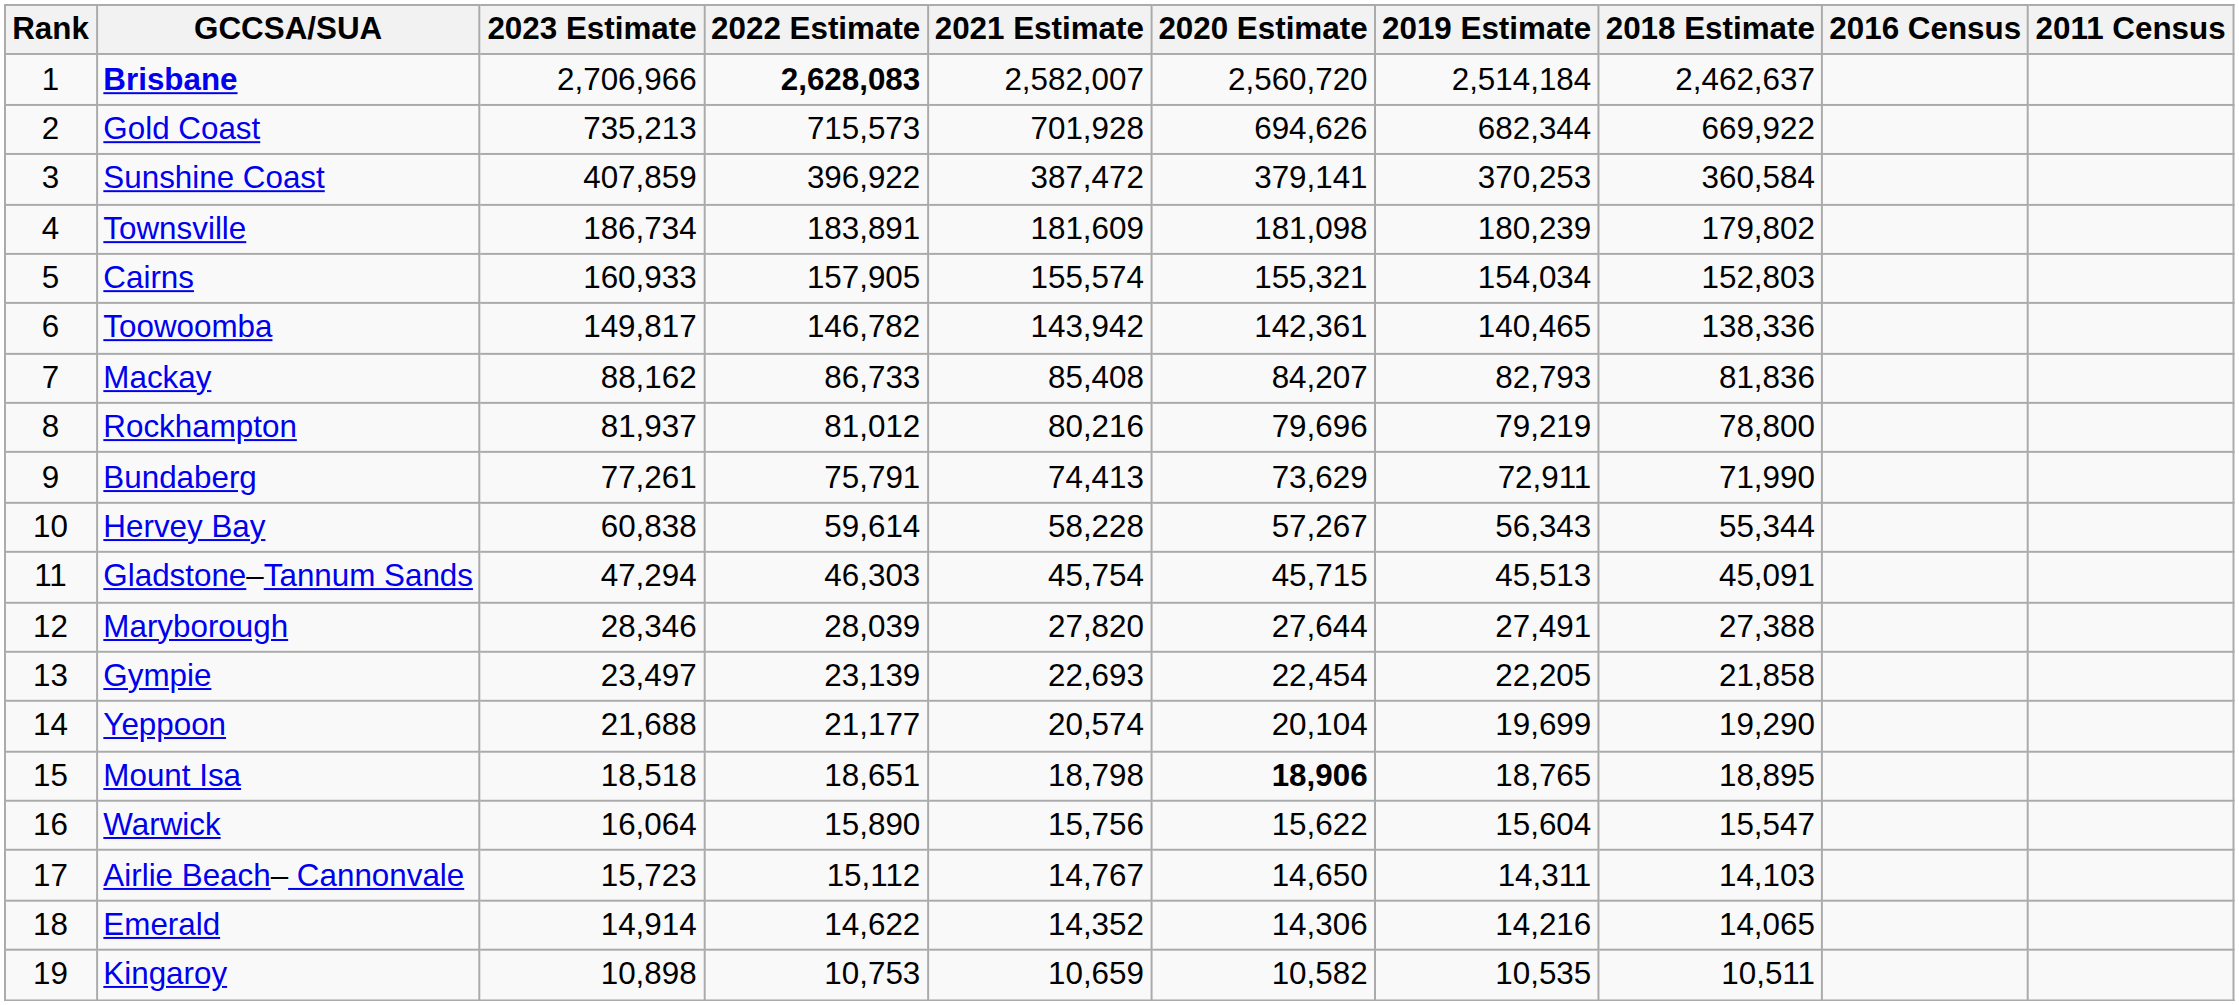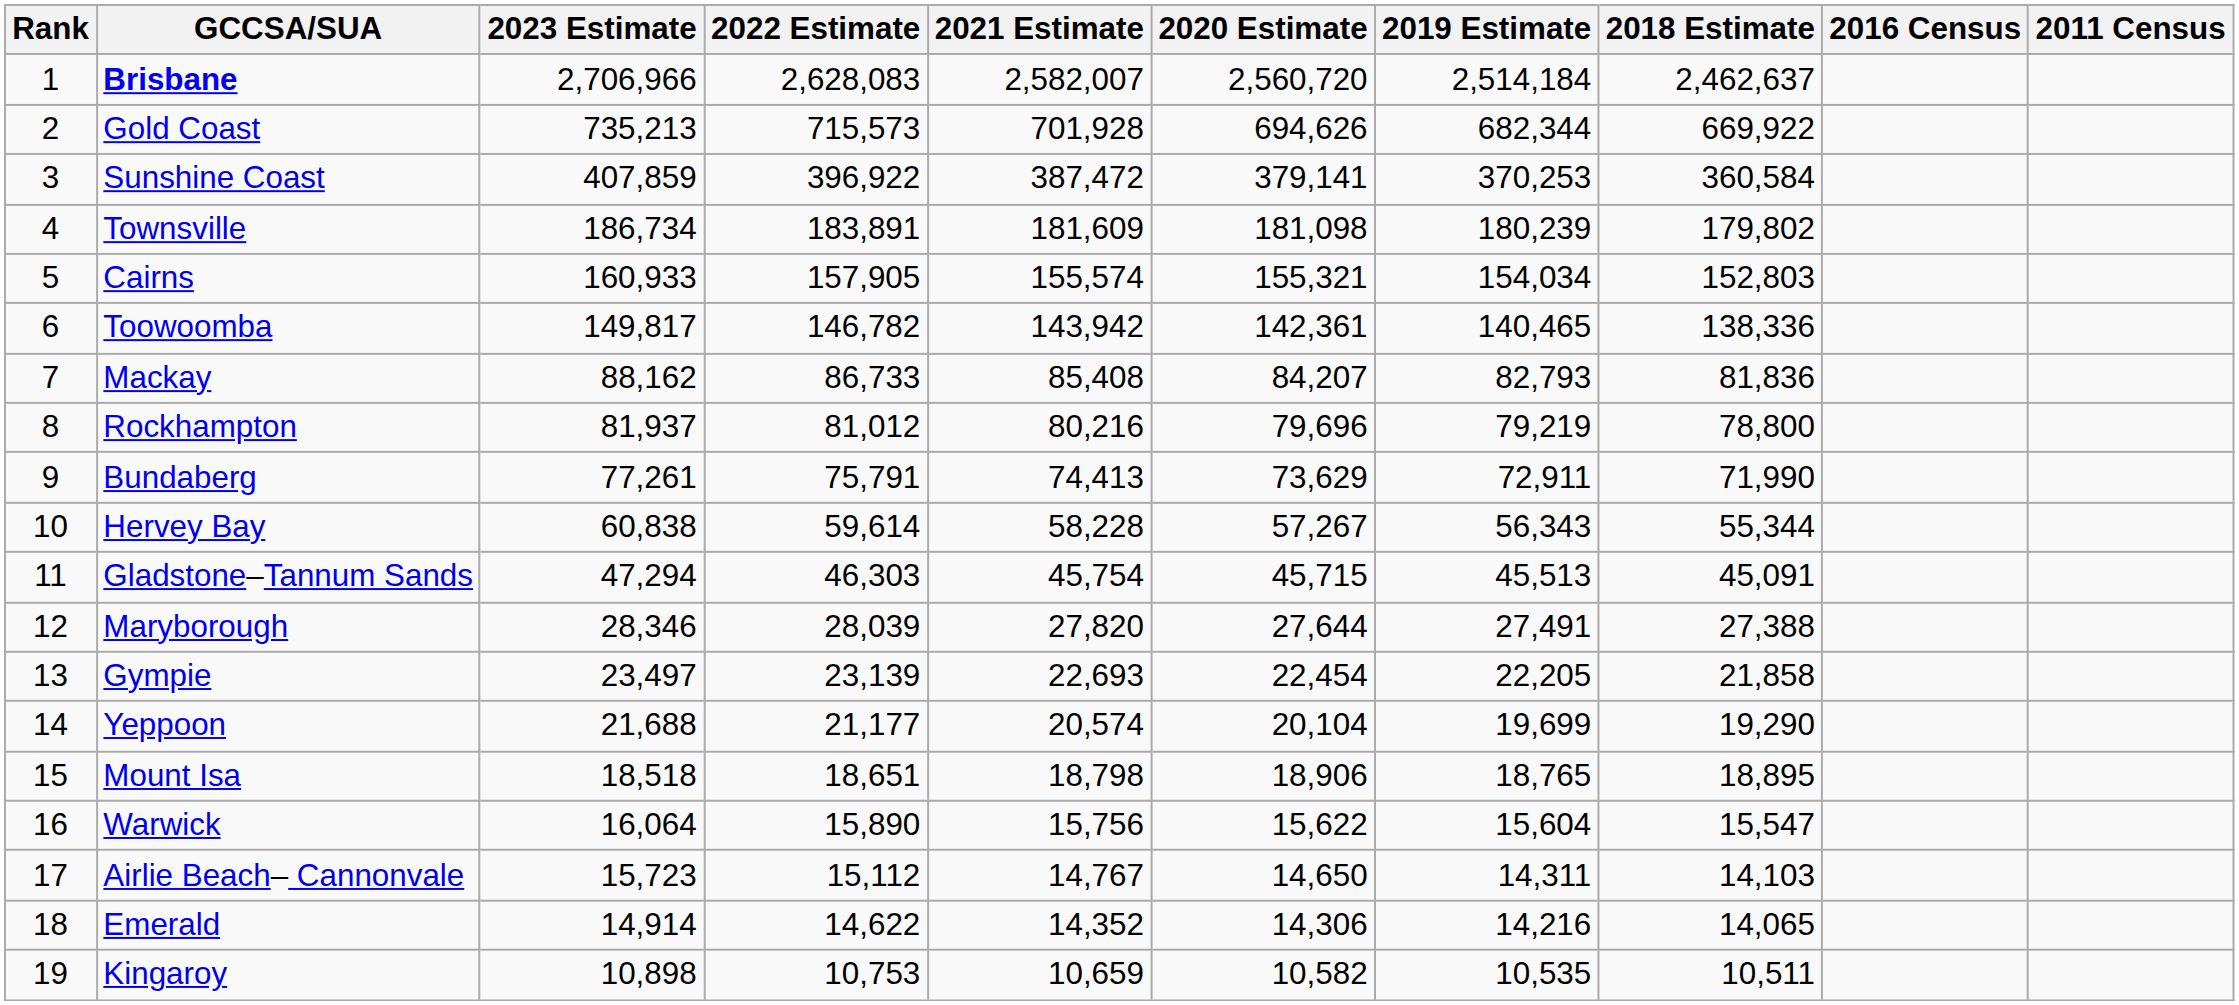(851, 79) bold -> (851, 79) normal
(1320, 775) bold -> (1320, 775) normal
